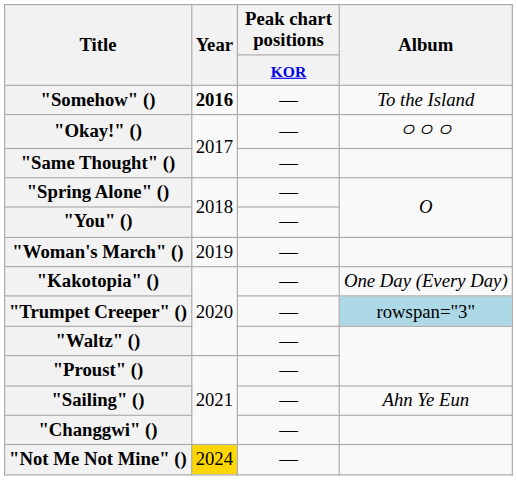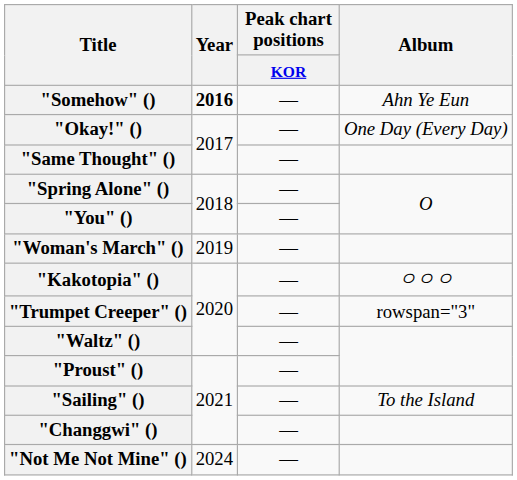(426, 99) To the Island -> (426, 99) Ahn Ye Eun
(426, 130) ㅇㅇㅇ -> (426, 129) One Day (Every Day)
(426, 281) One Day (Every Day) -> (426, 279) ㅇㅇㅇ
(426, 311) lightblue background -> (426, 311) no background
(426, 400) Ahn Ye Eun -> (426, 400) To the Island
(214, 459) gold background -> (214, 459) no background
